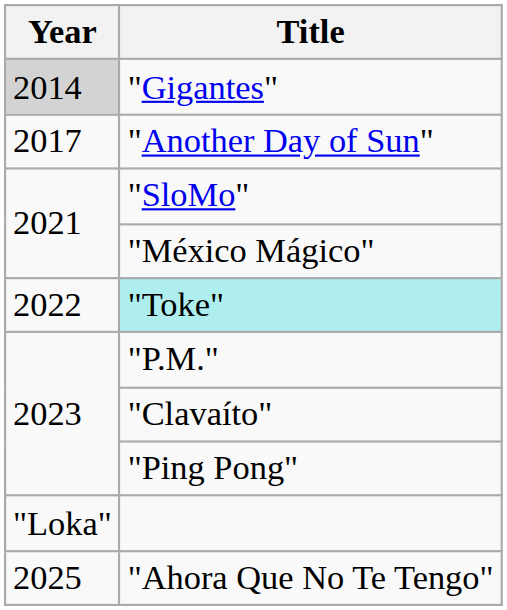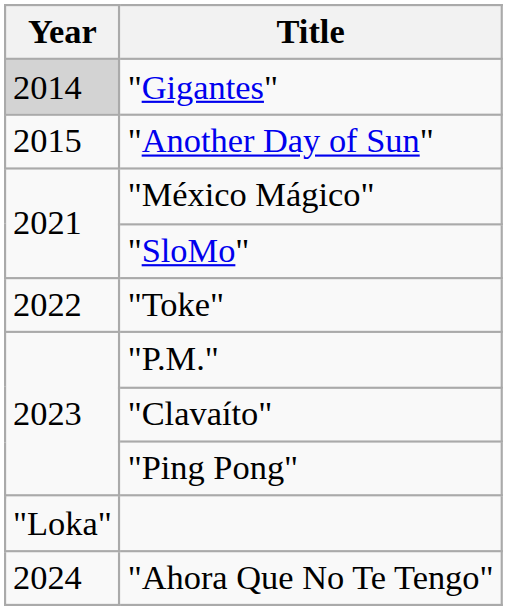(47, 140) 2017 -> (47, 140) 2015
(189, 195) "SloMo" -> (251, 195) "México Mágico"
(251, 250) "México Mágico" -> (189, 250) "SloMo"
(176, 304) paleturquoise background -> (176, 304) no background
(47, 577) 2025 -> (47, 577) 2024
